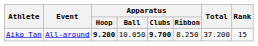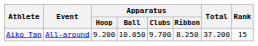(104, 34) bold -> (104, 34) normal
(160, 34) bold -> (160, 34) normal
